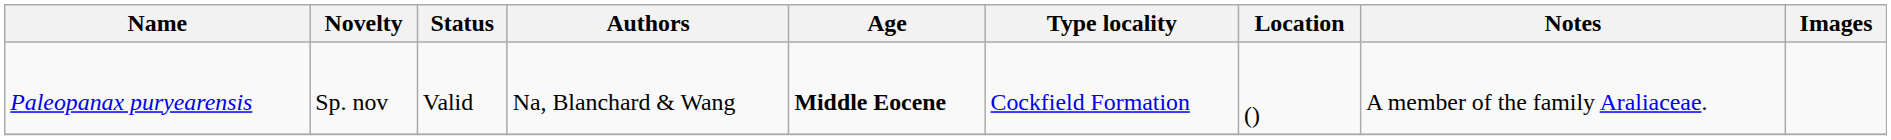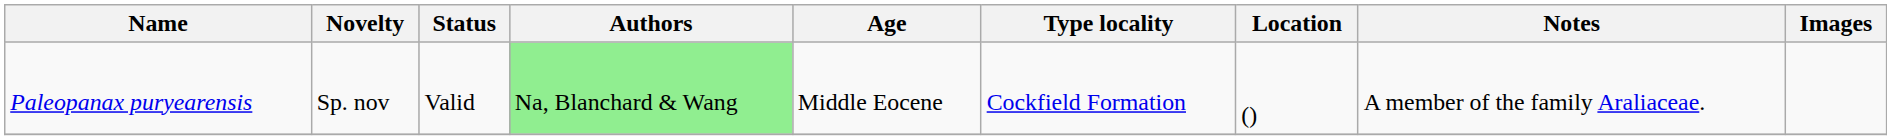(624, 101) no background -> (626, 101) lightgreen background
(870, 101) bold -> (870, 101) normal
